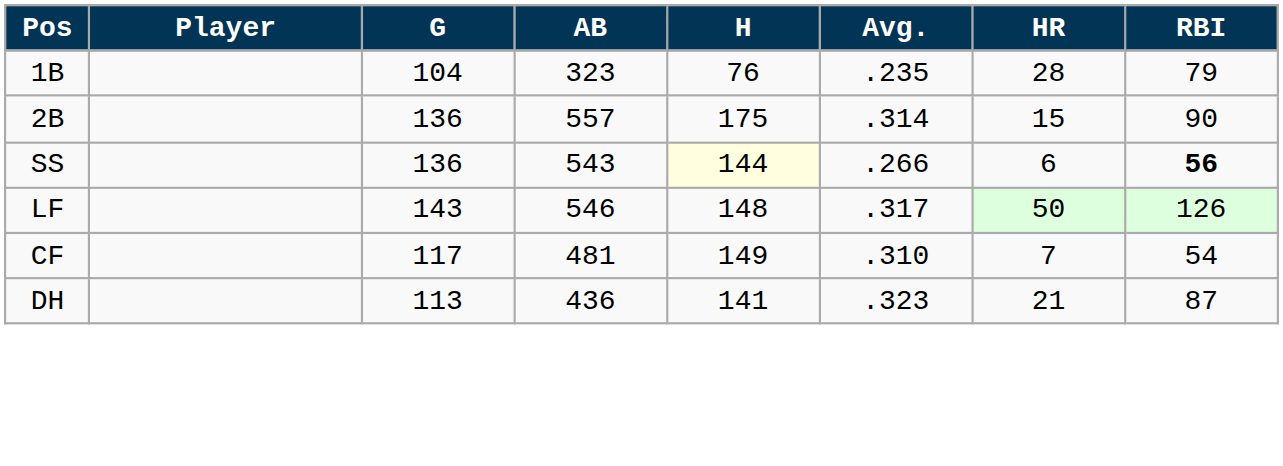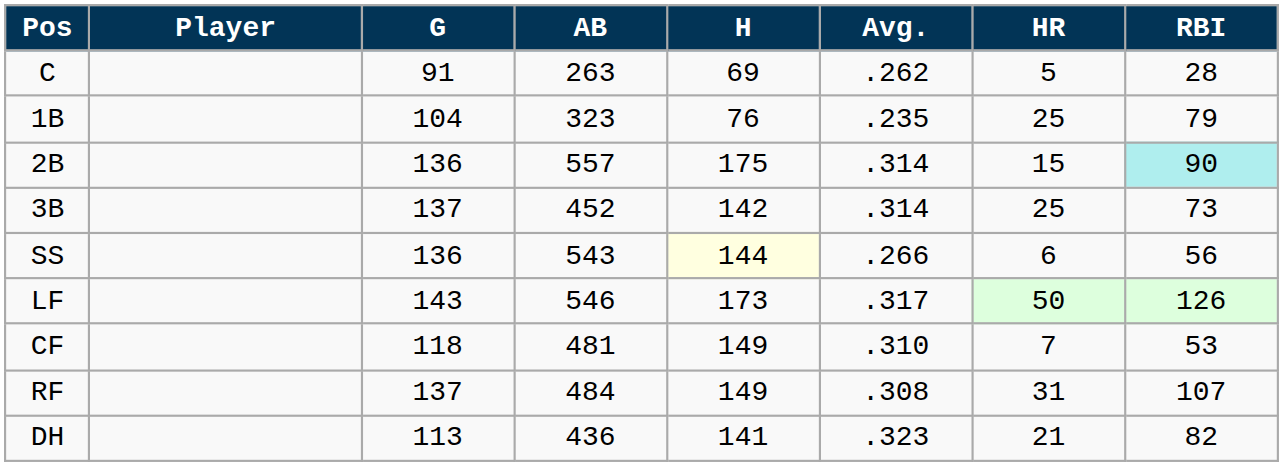+ row: (47, 73)
(1048, 73) 28 -> (1048, 119) 25
(1201, 119) no background -> (1201, 165) paleturquoise background
+ row: (47, 210)
(1201, 165) bold -> (1201, 256) normal
(743, 210) 148 -> (743, 301) 173
(438, 256) 117 -> (438, 347) 118
(1201, 256) 54 -> (1201, 347) 53
+ row: (47, 392)
(1201, 301) 87 -> (1201, 438) 82
